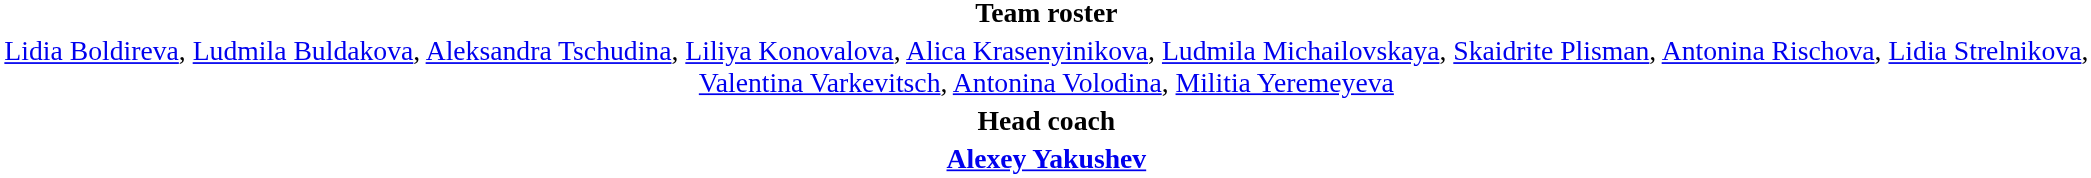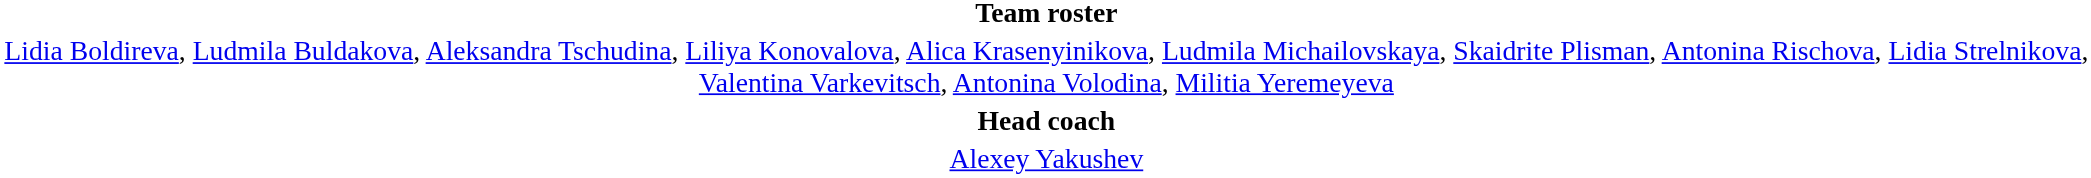(1046, 158) bold -> (1046, 158) normal
